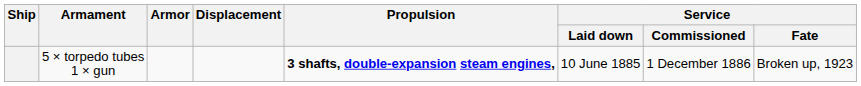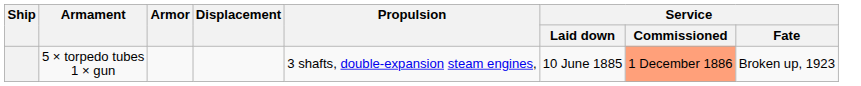(421, 63) bold -> (412, 63) normal
(699, 63) no background -> (680, 63) lightsalmon background
